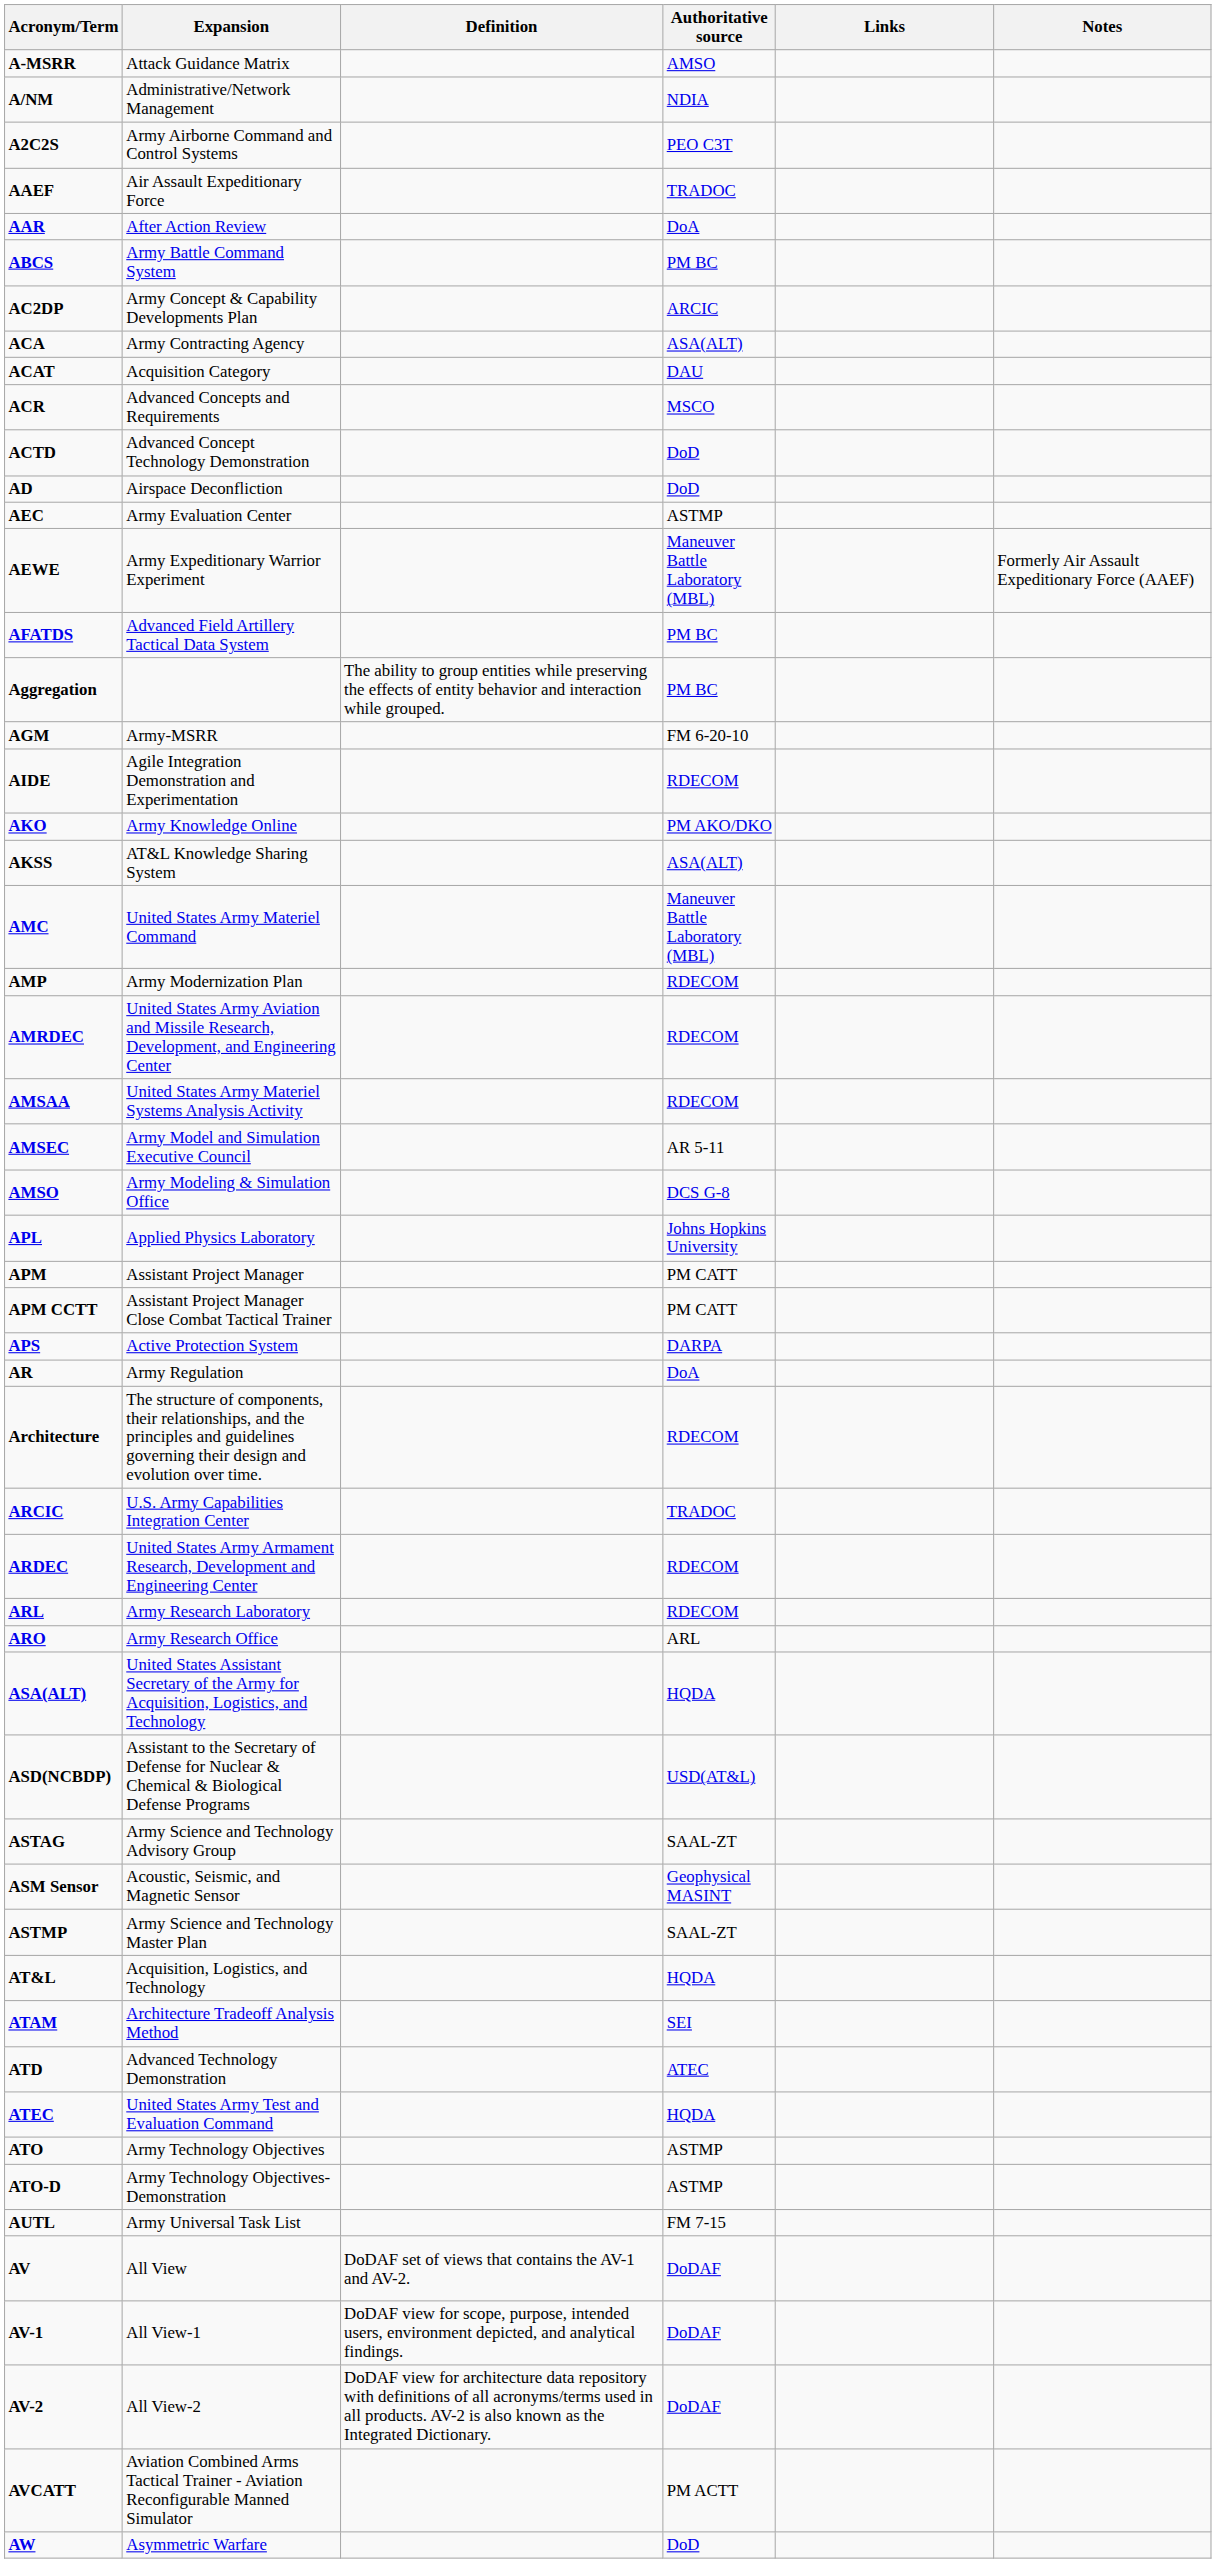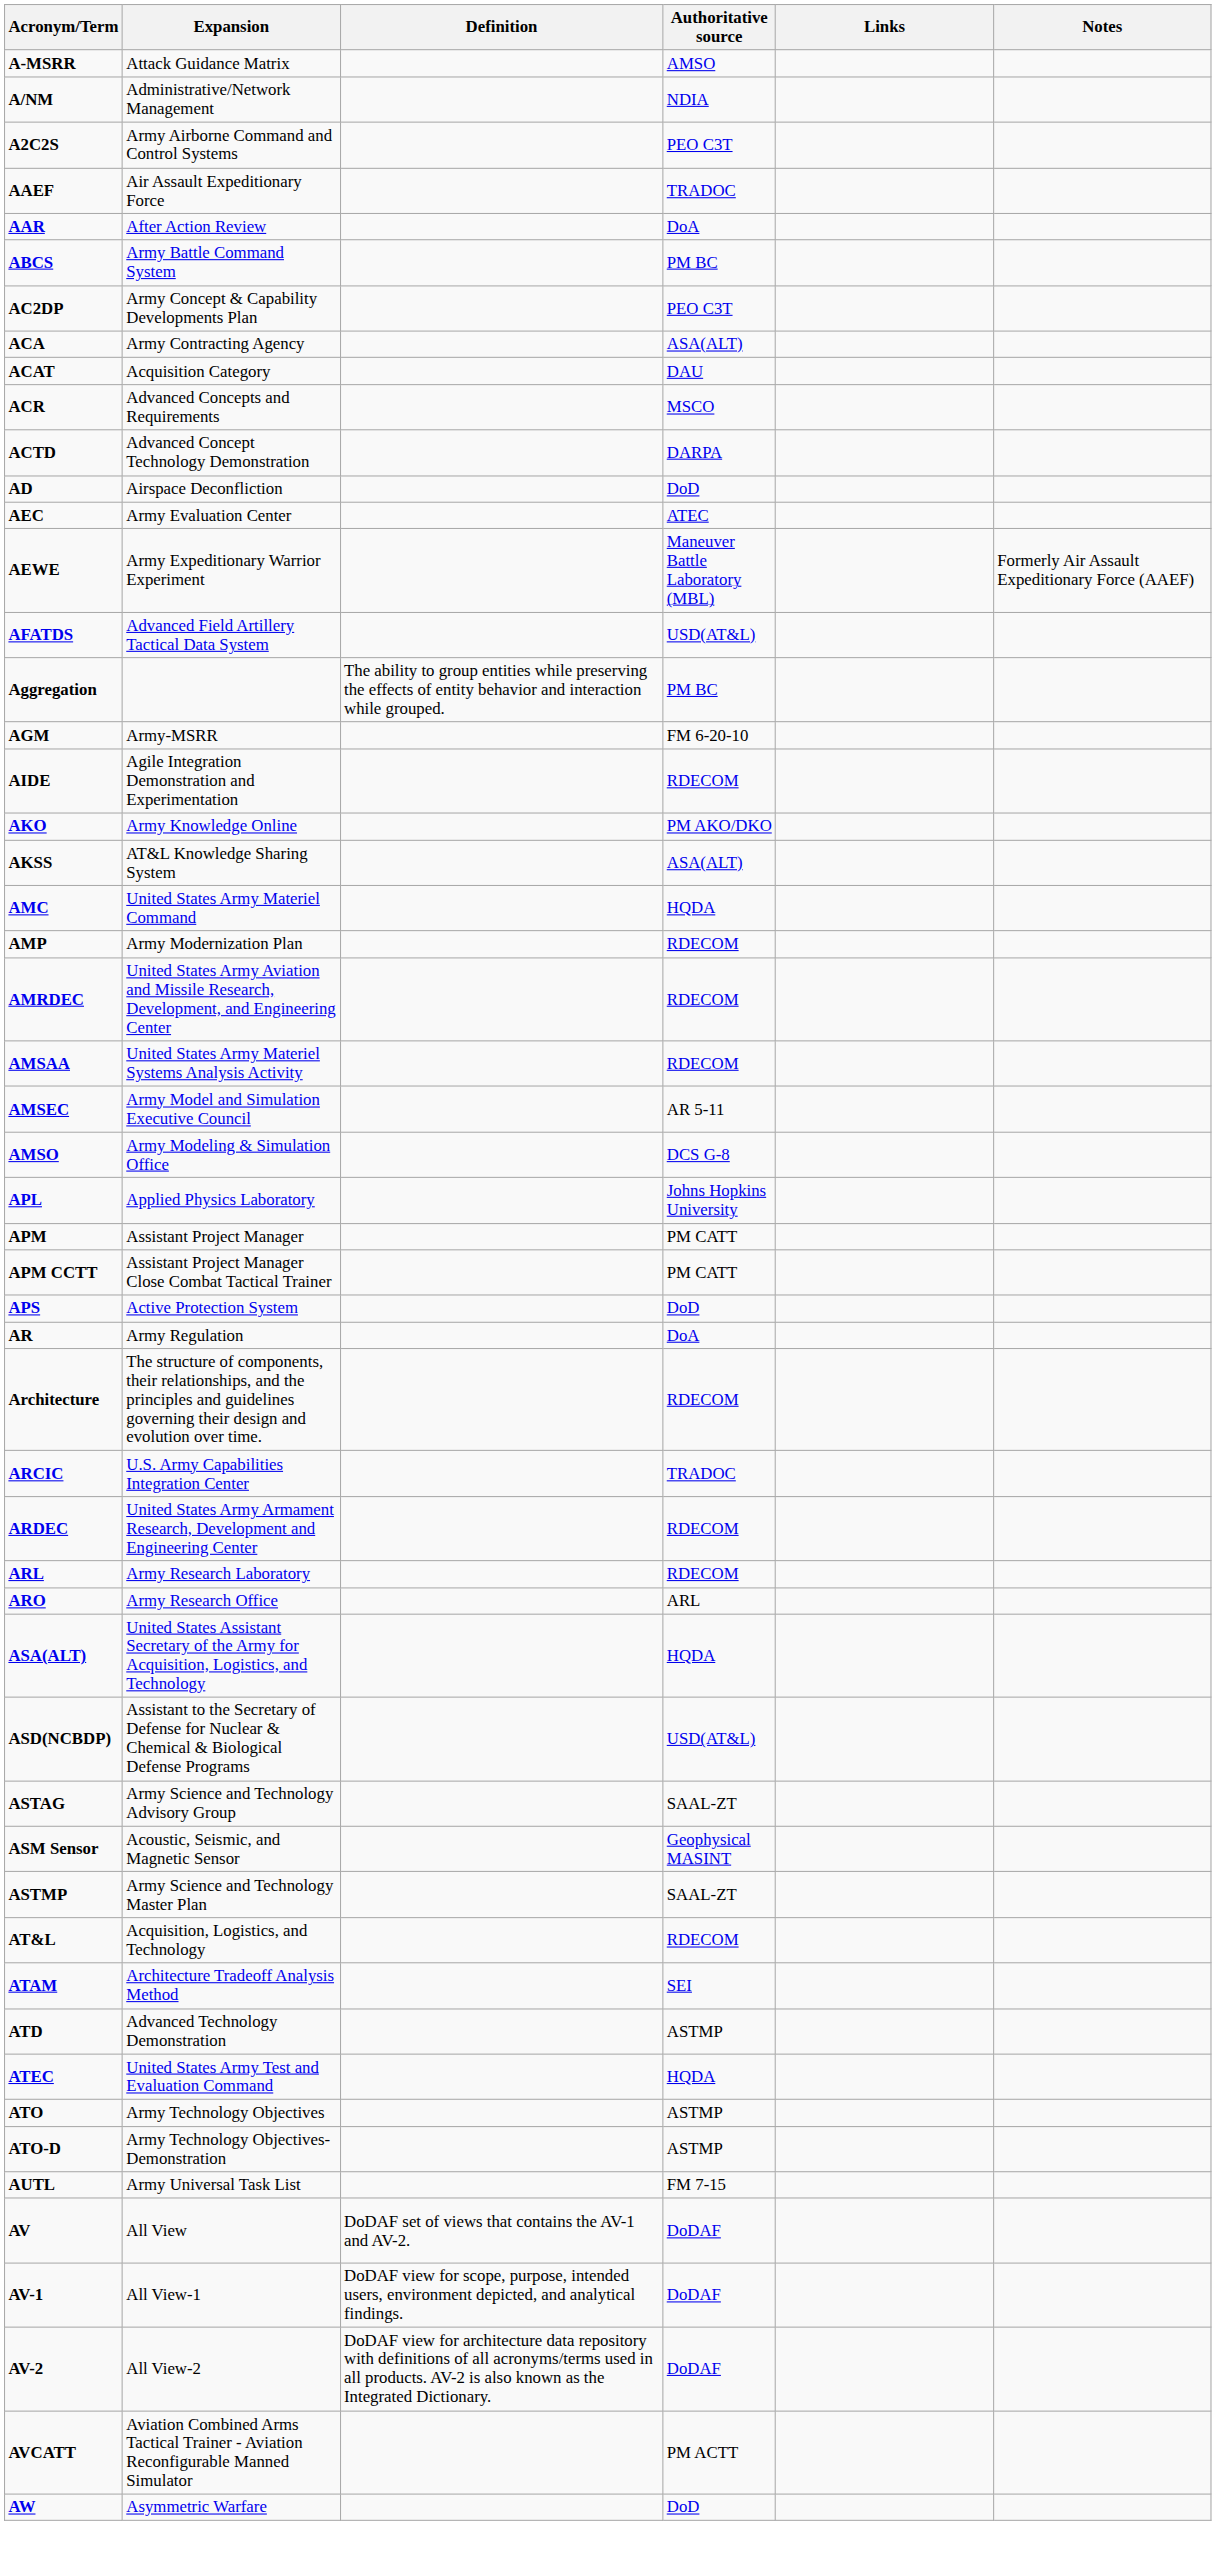(692, 308) ARCIC -> (700, 308) PEO C3T
(683, 452) DoD -> (694, 452) DARPA
(695, 515) ASTMP -> (688, 515) ATEC
(692, 634) PM BC -> (711, 634) USD(AT&L)
(704, 926) Maneuver Battle Laboratory (MBL) -> (691, 908) HQDA
(694, 1346) DARPA -> (683, 1308) DoD
(691, 1977) HQDA -> (703, 1940) RDECOM
(688, 2068) ATEC -> (695, 2031) ASTMP
